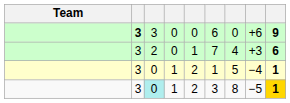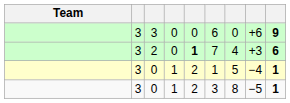(138, 32) bold -> (138, 32) normal
(195, 51) normal -> (195, 51) bold
(154, 88) paleturquoise background -> (154, 88) no background
(276, 88) gold background -> (276, 88) no background
